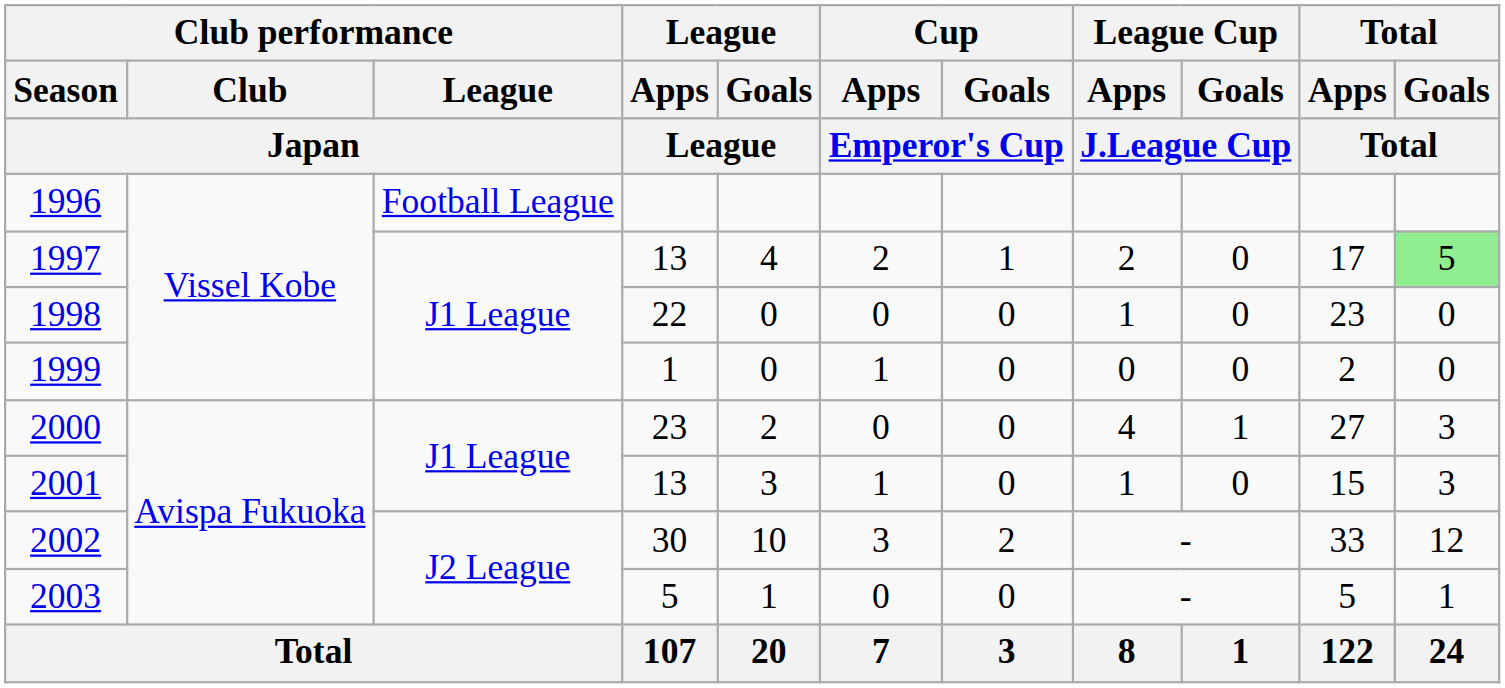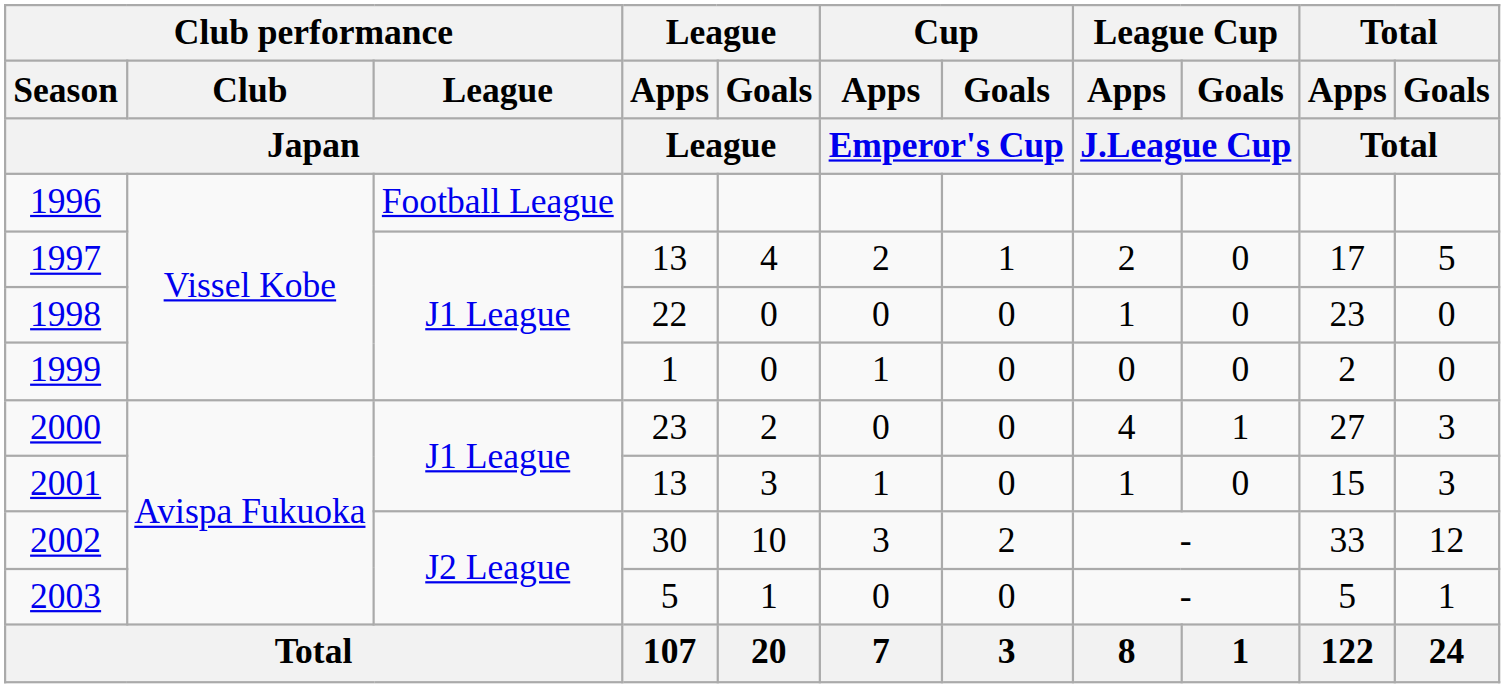(1447, 257) lightgreen background -> (1447, 257) no background
